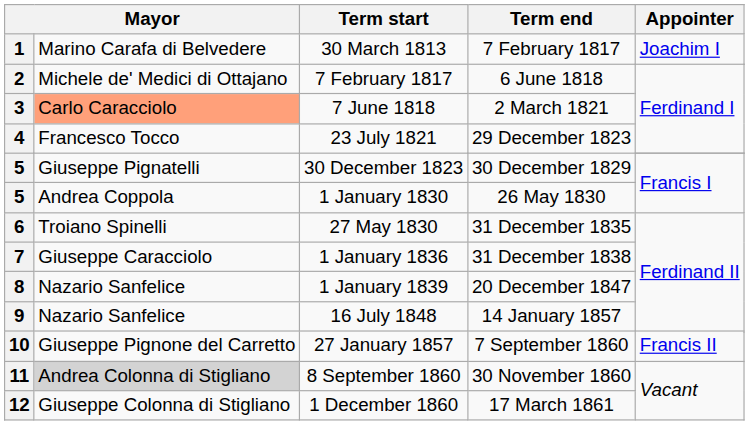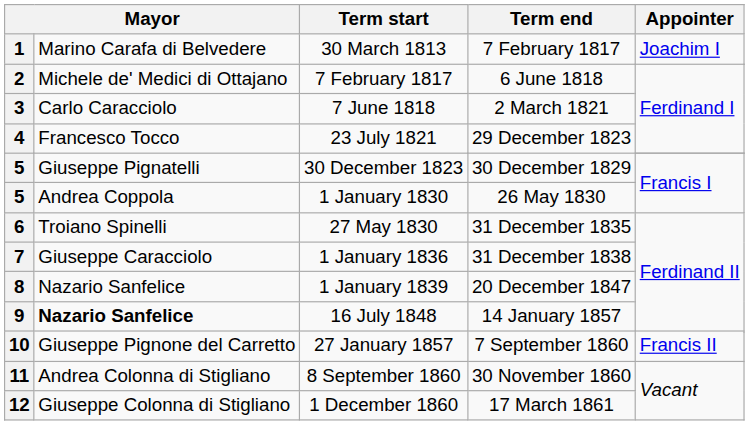(108, 108) lightsalmon background -> (108, 108) no background
(112, 316) normal -> (116, 316) bold
(154, 375) lightgrey background -> (154, 375) no background
